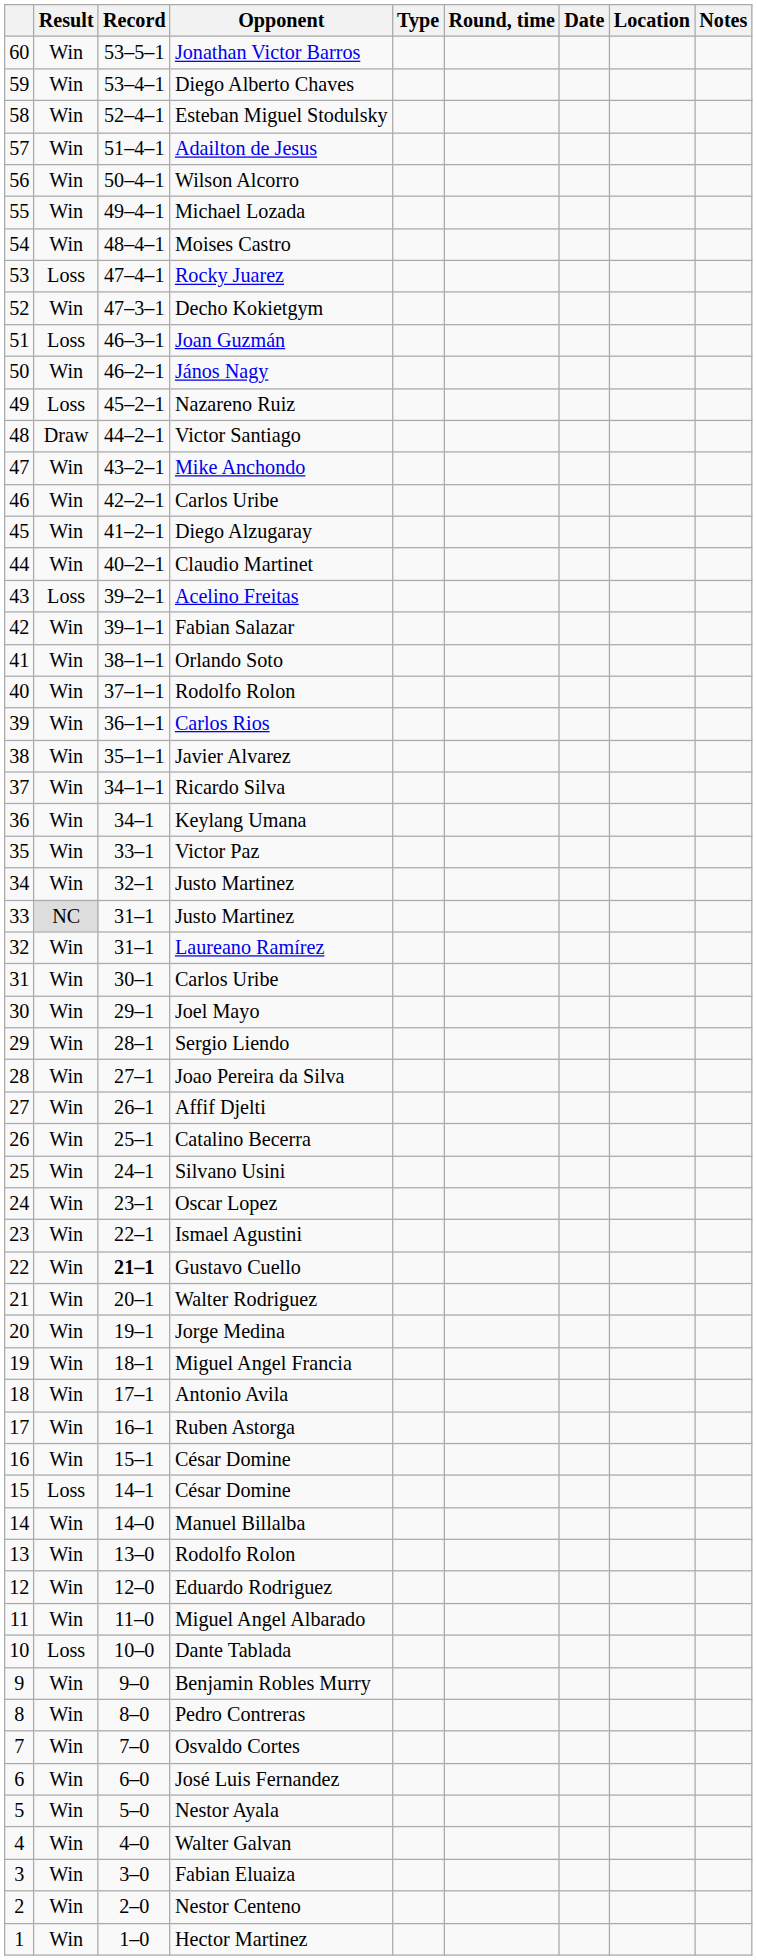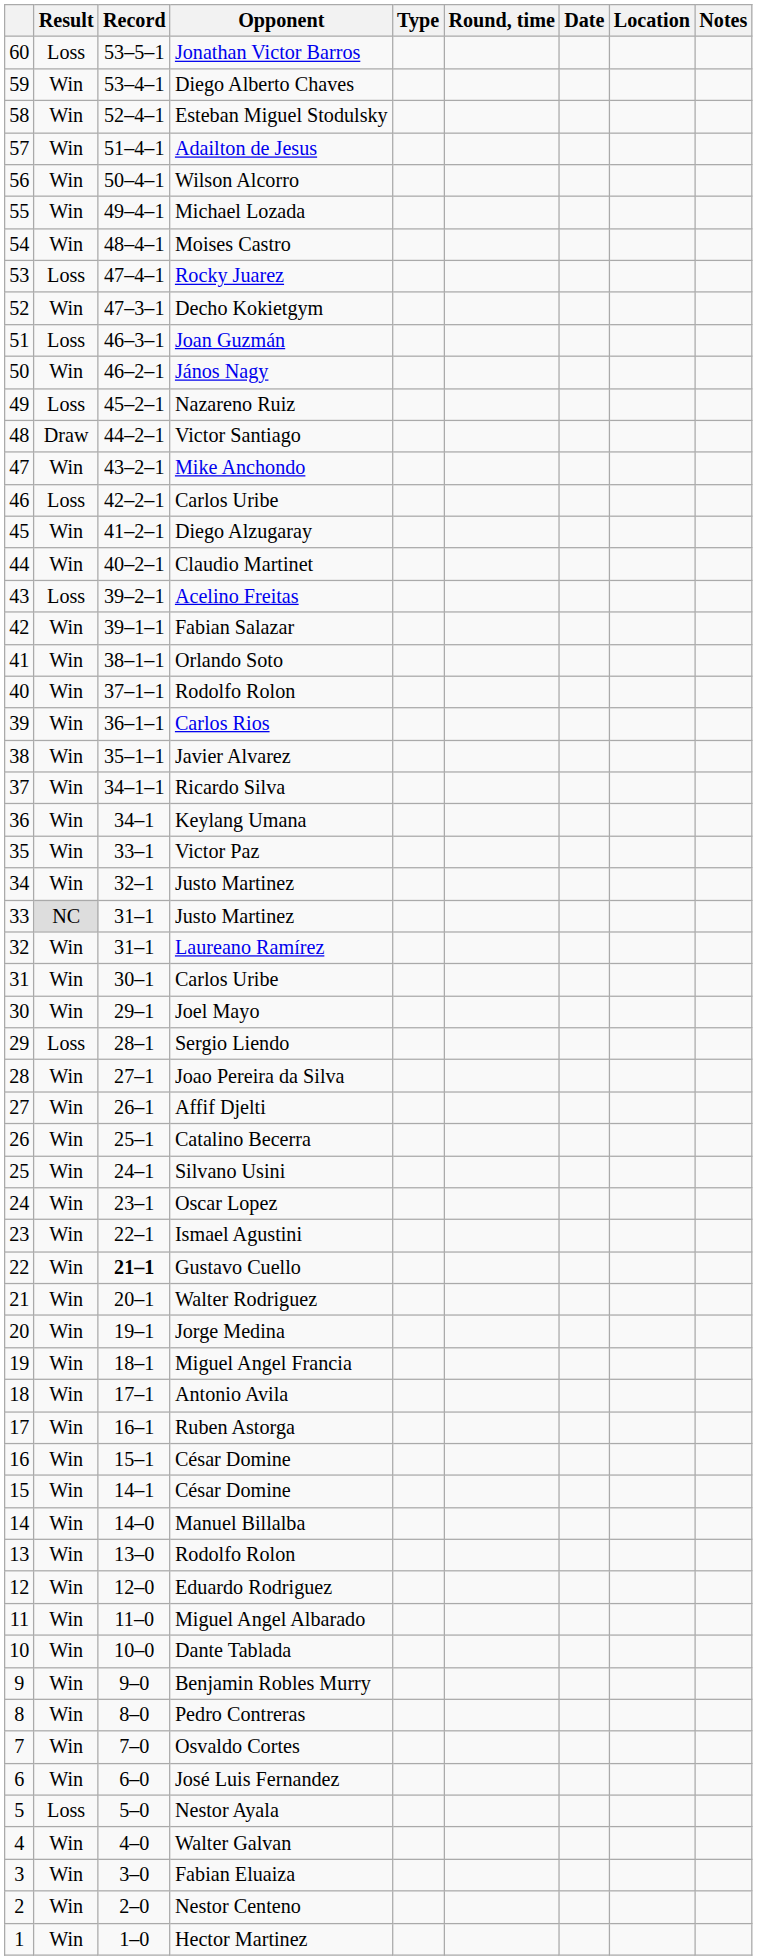(66, 52) Win -> (66, 52) Loss
(66, 500) Win -> (66, 500) Loss
(66, 1043) Win -> (66, 1043) Loss
(66, 1491) Loss -> (66, 1491) Win
(66, 1651) Loss -> (66, 1651) Win
(66, 1810) Win -> (66, 1810) Loss
